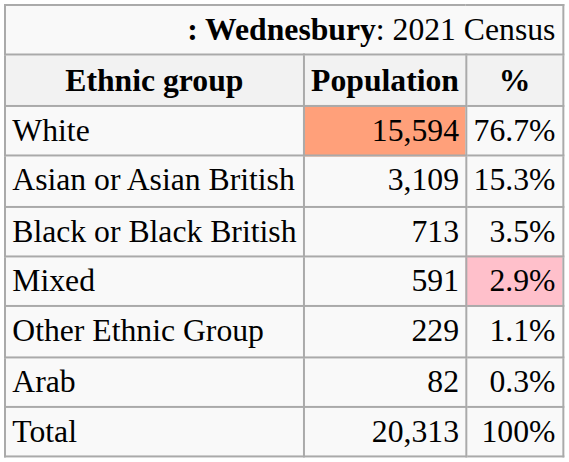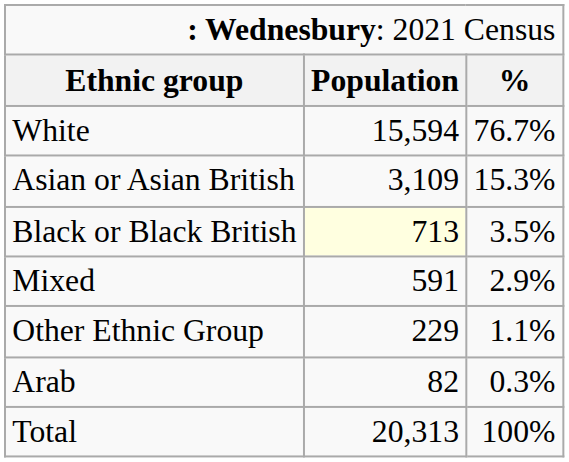(415, 130) lightsalmon background -> (415, 130) no background
(435, 230) no background -> (435, 230) lightyellow background
(522, 280) pink background -> (522, 280) no background
